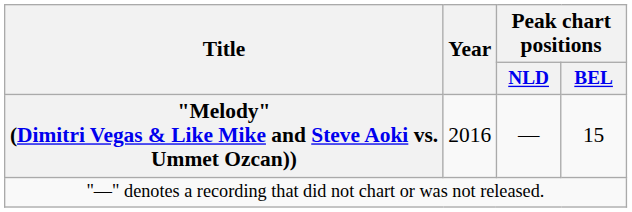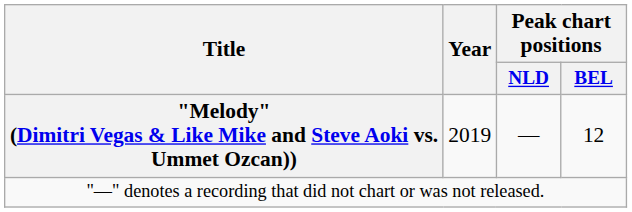(470, 135) 2016 -> (470, 135) 2019
(594, 135) 15 -> (594, 135) 12
